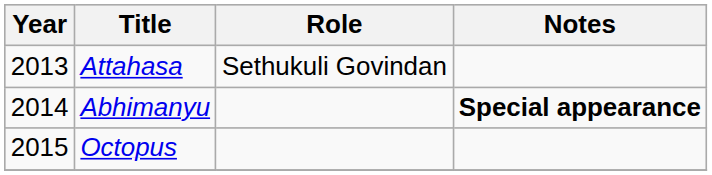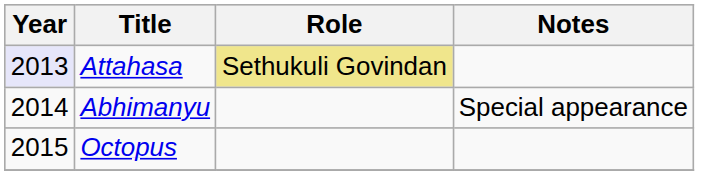(40, 66) no background -> (40, 66) lavender background
(334, 66) no background -> (334, 66) khaki background
(580, 107) bold -> (573, 107) normal
